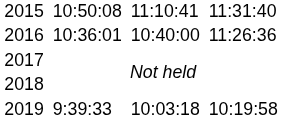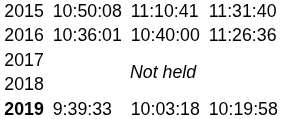(24, 108) normal -> (24, 108) bold
